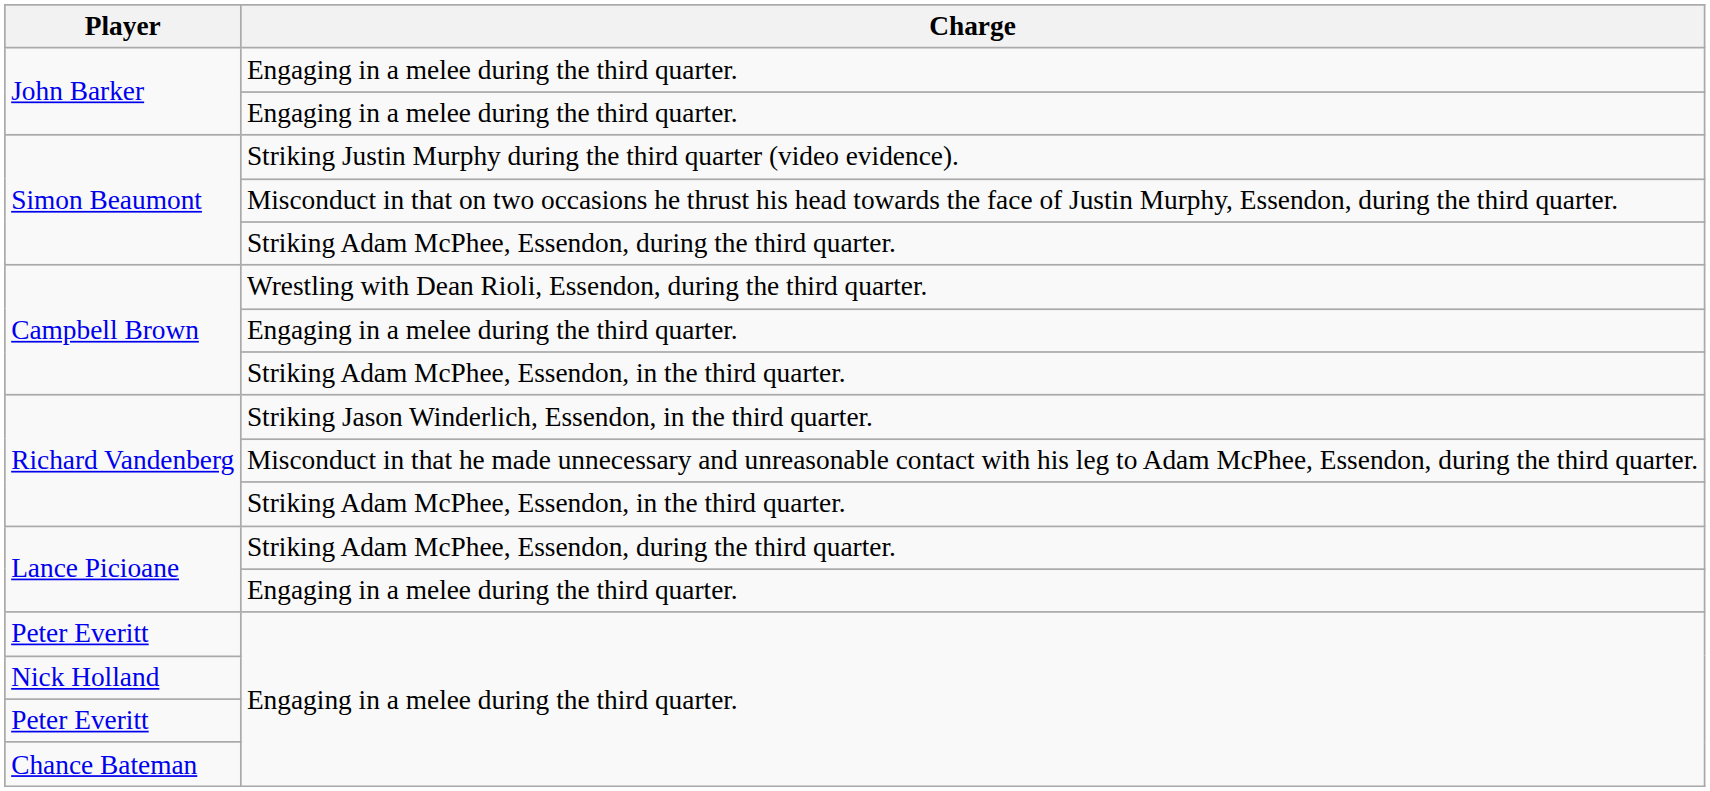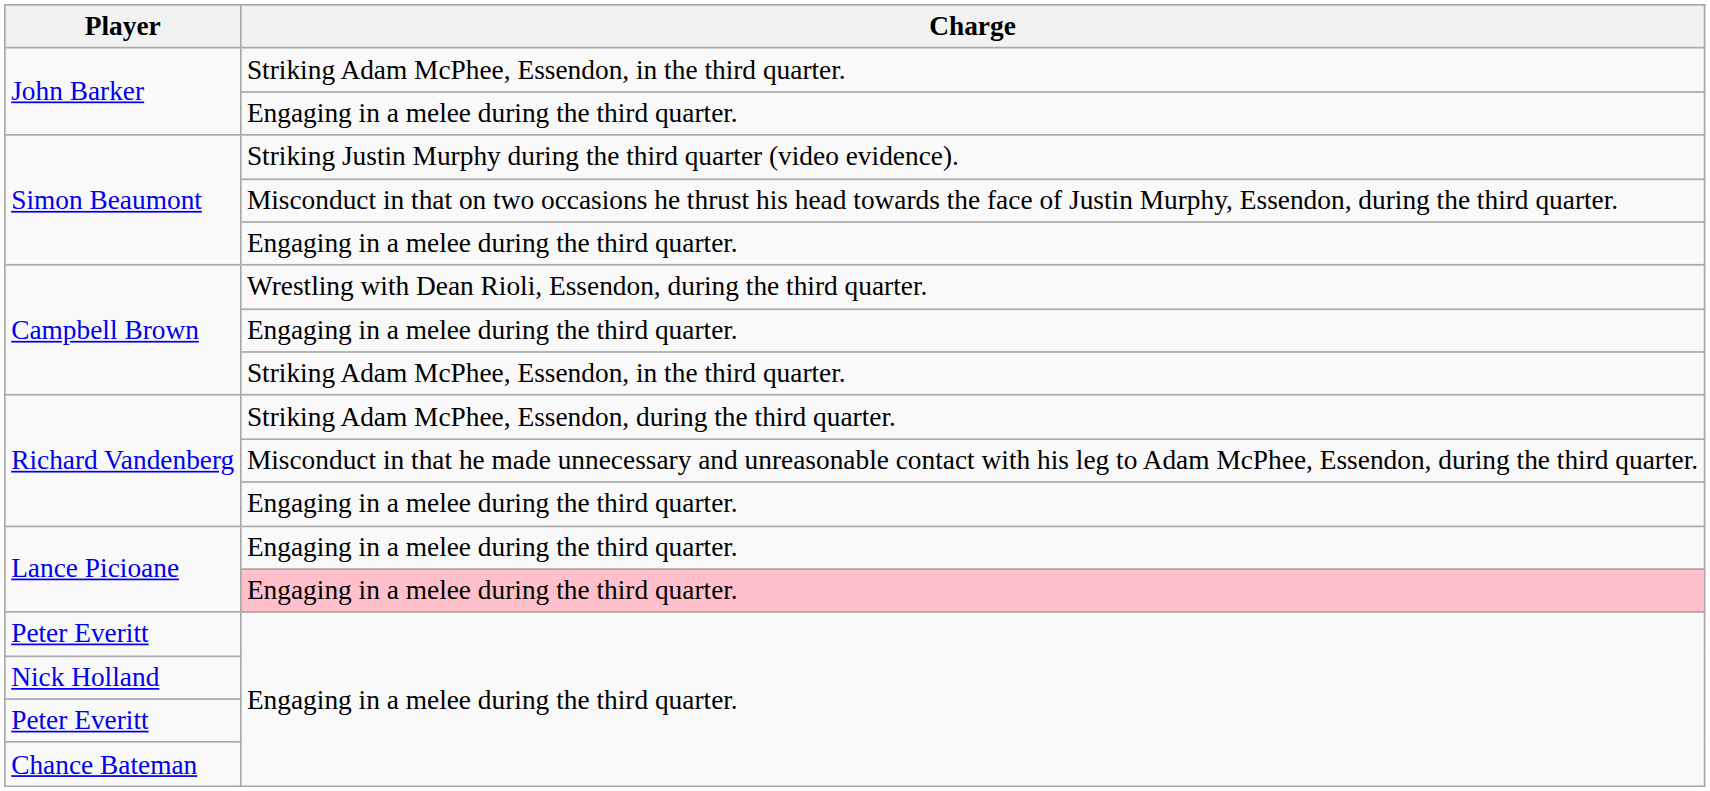(492, 69) Engaging in a melee during the third quarter. -> (546, 69) Striking Adam McPhee, Essendon, in the third quarter.
(571, 243) Striking Adam McPhee, Essendon, during the third quarter. -> (492, 243) Engaging in a melee during the third quarter.
(560, 416) Striking Jason Winderlich, Essendon, in the third quarter. -> (571, 416) Striking Adam McPhee, Essendon, during the third quarter.
(546, 503) Striking Adam McPhee, Essendon, in the third quarter. -> (492, 503) Engaging in a melee during the third quarter.
(571, 546) Striking Adam McPhee, Essendon, during the third quarter. -> (492, 546) Engaging in a melee during the third quarter.
(492, 590) no background -> (492, 590) pink background
